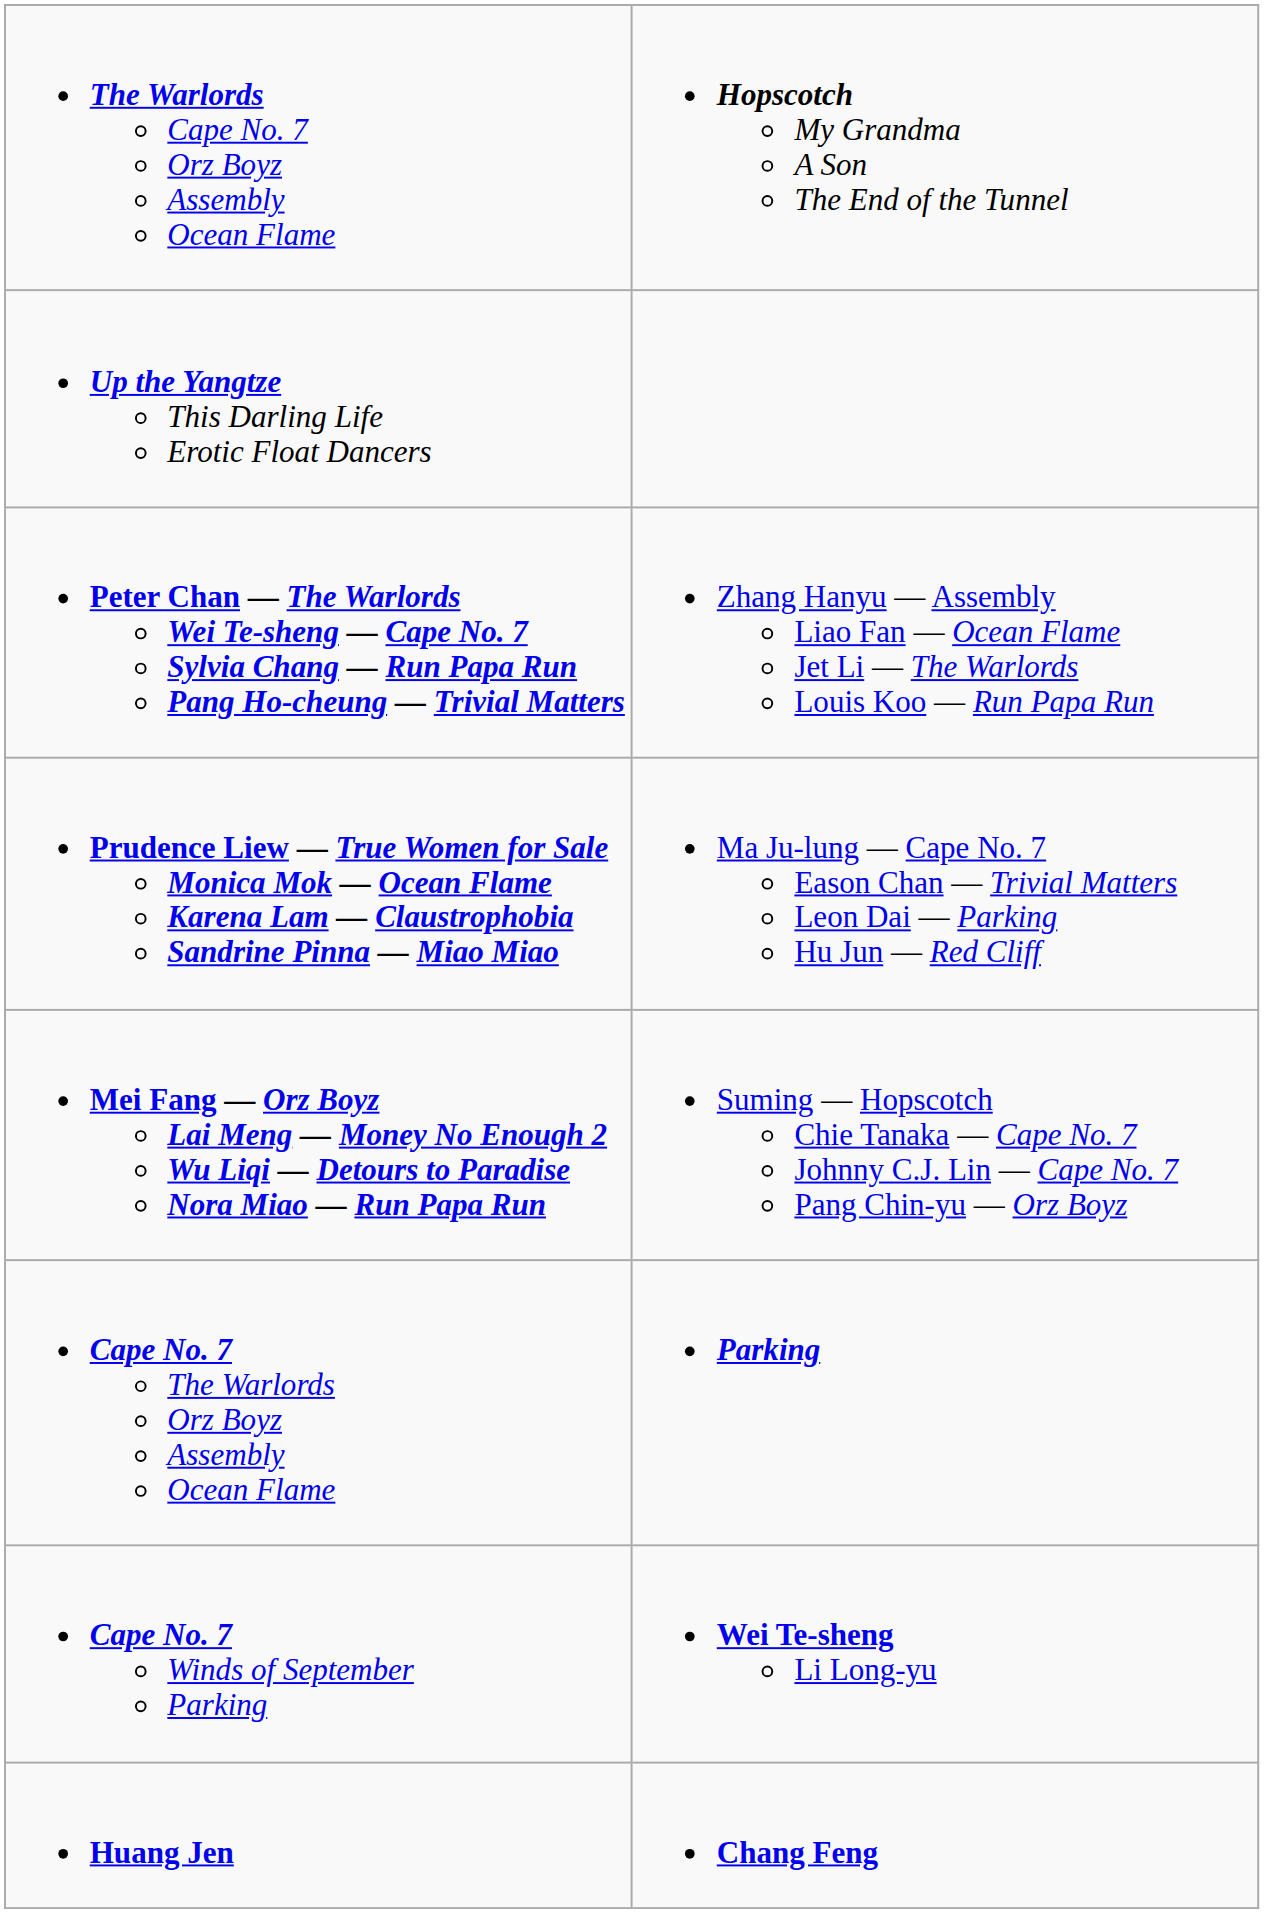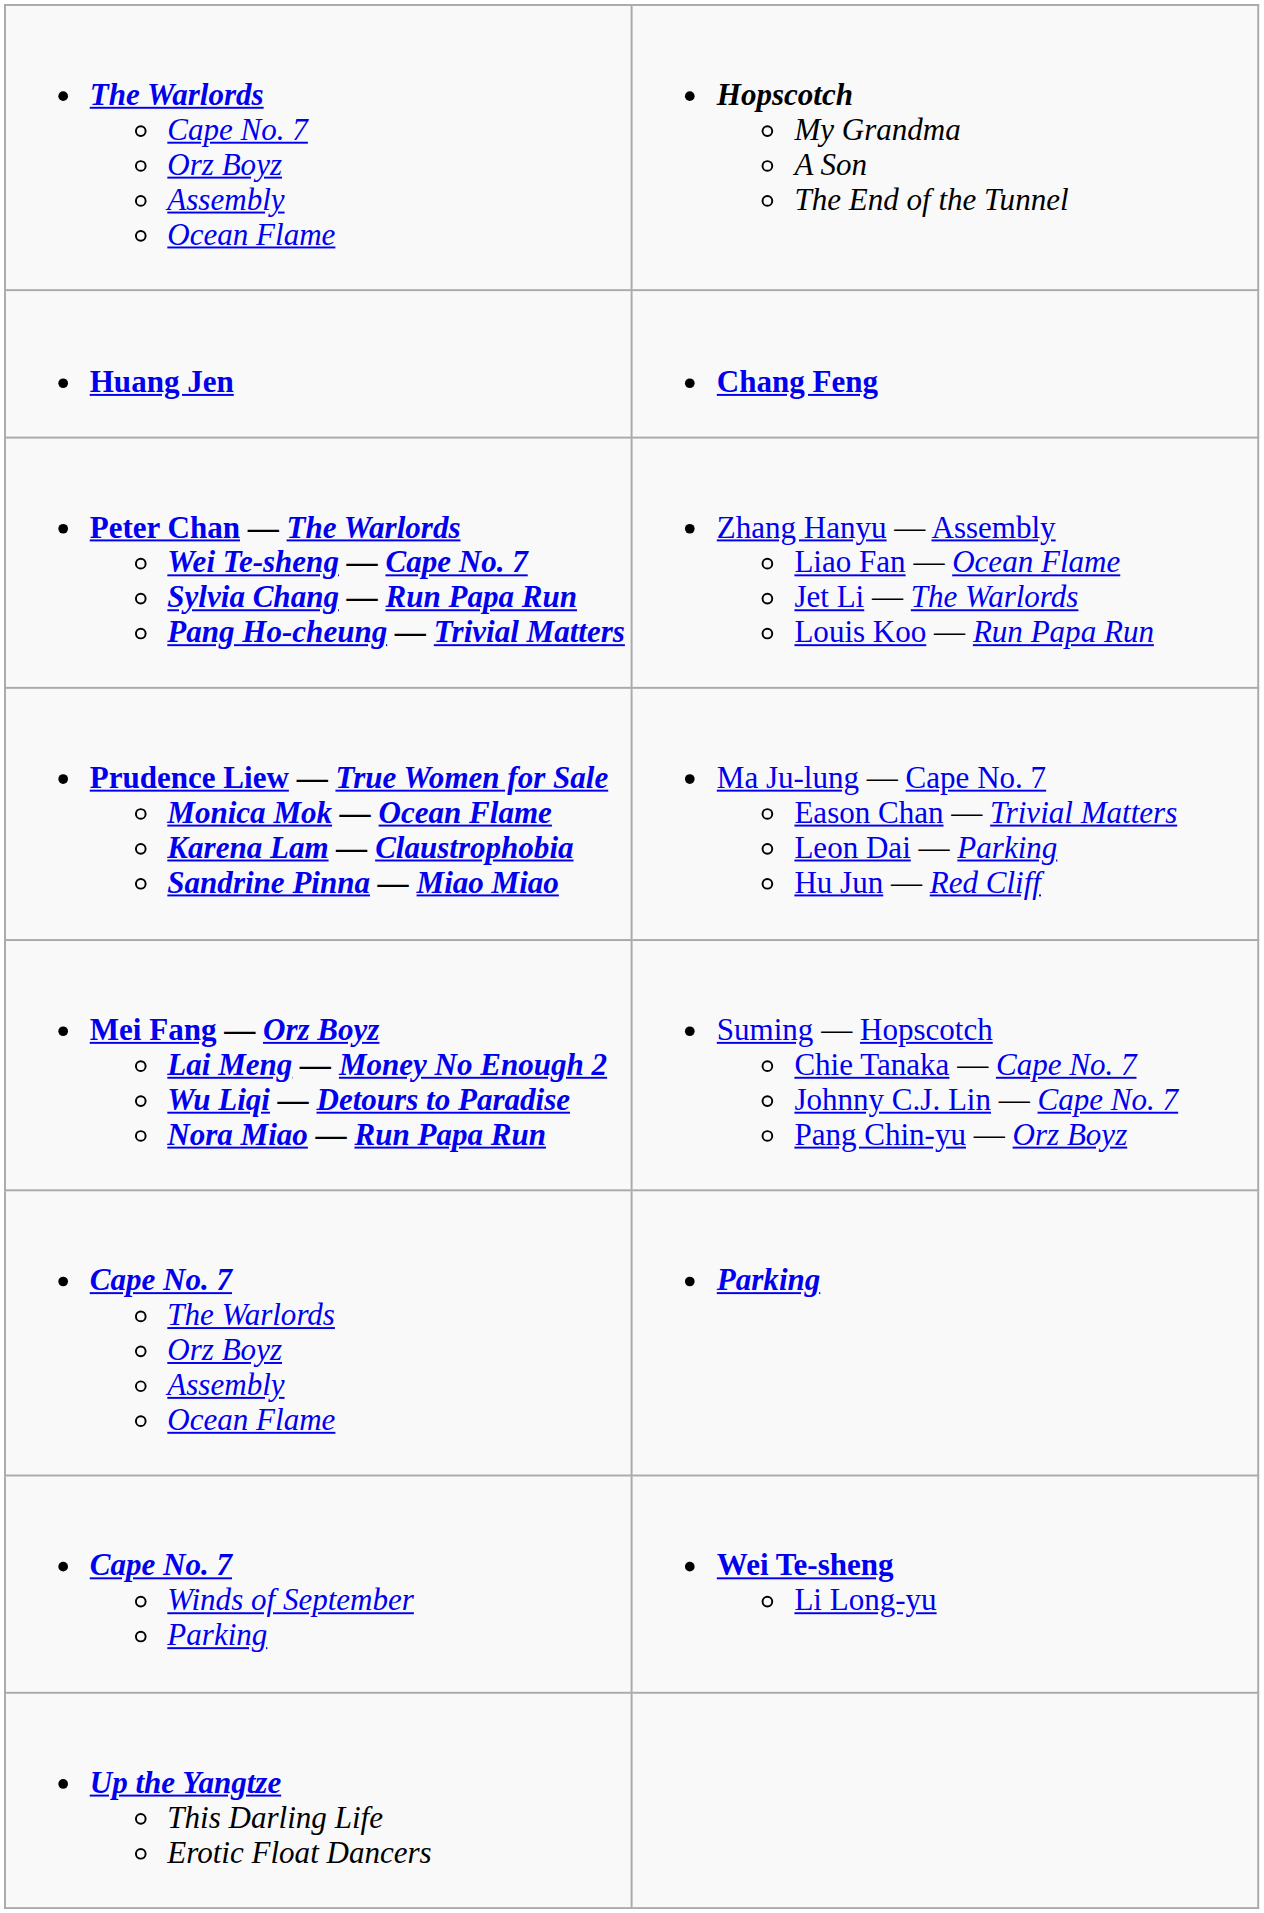rows swapped: (319, 416) <-> (319, 1852)
